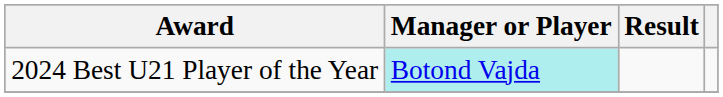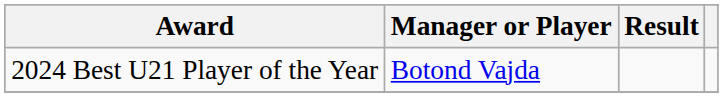(465, 69) paleturquoise background -> (465, 69) no background
